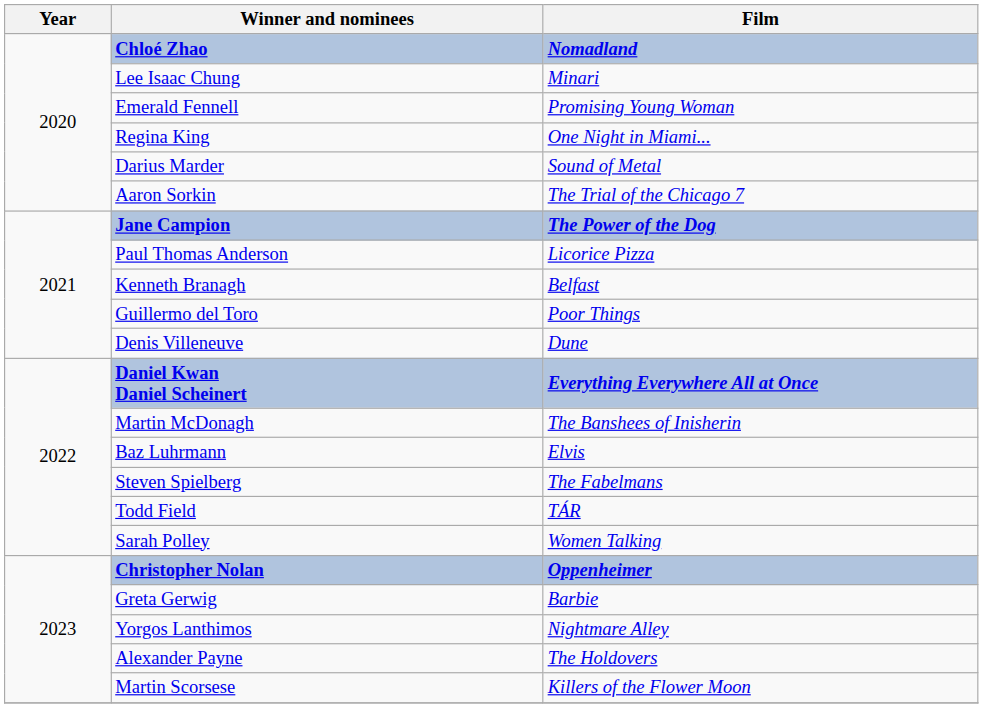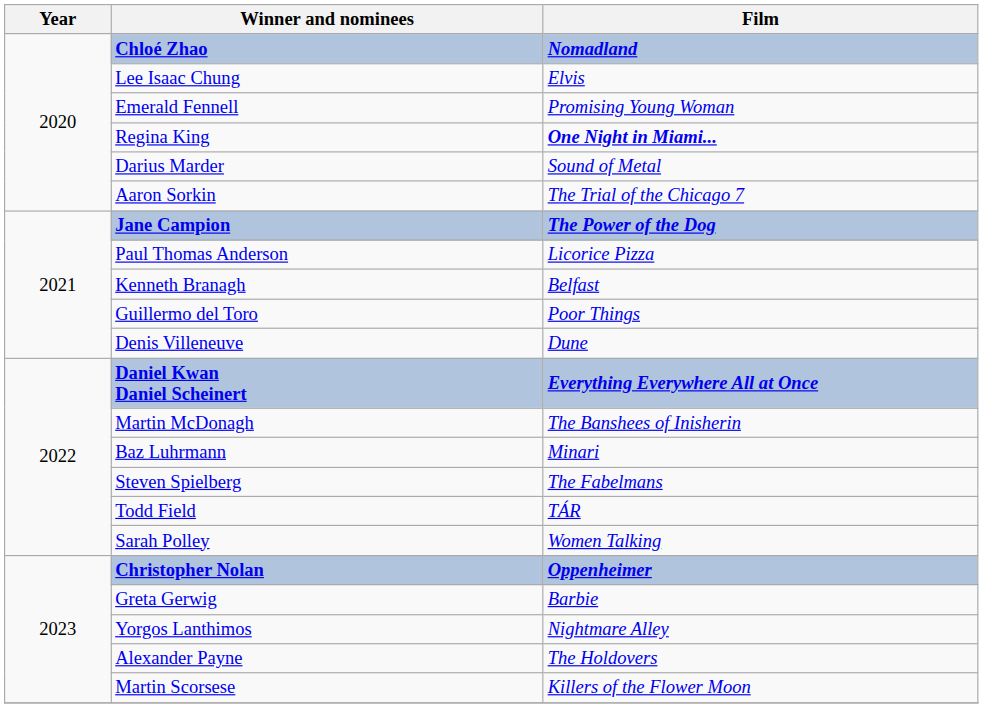(573, 78) Minari -> (566, 78) Elvis
(629, 136) normal -> (632, 136) bold
(566, 452) Elvis -> (573, 452) Minari
